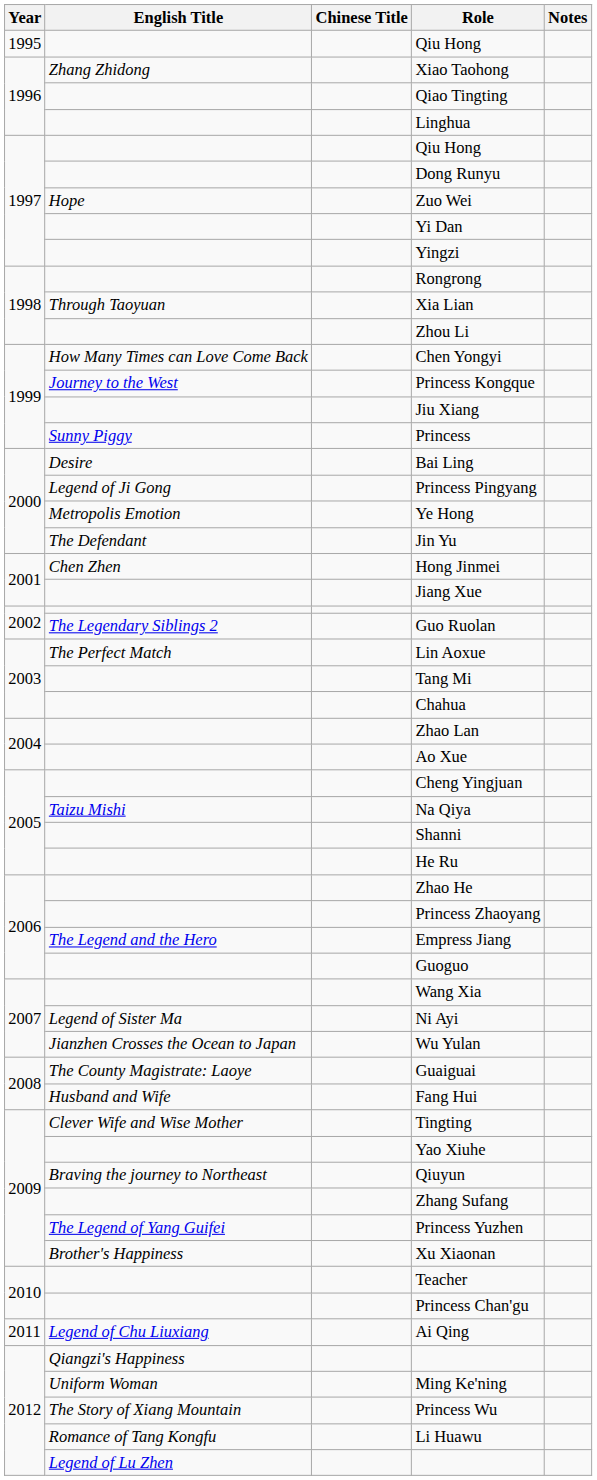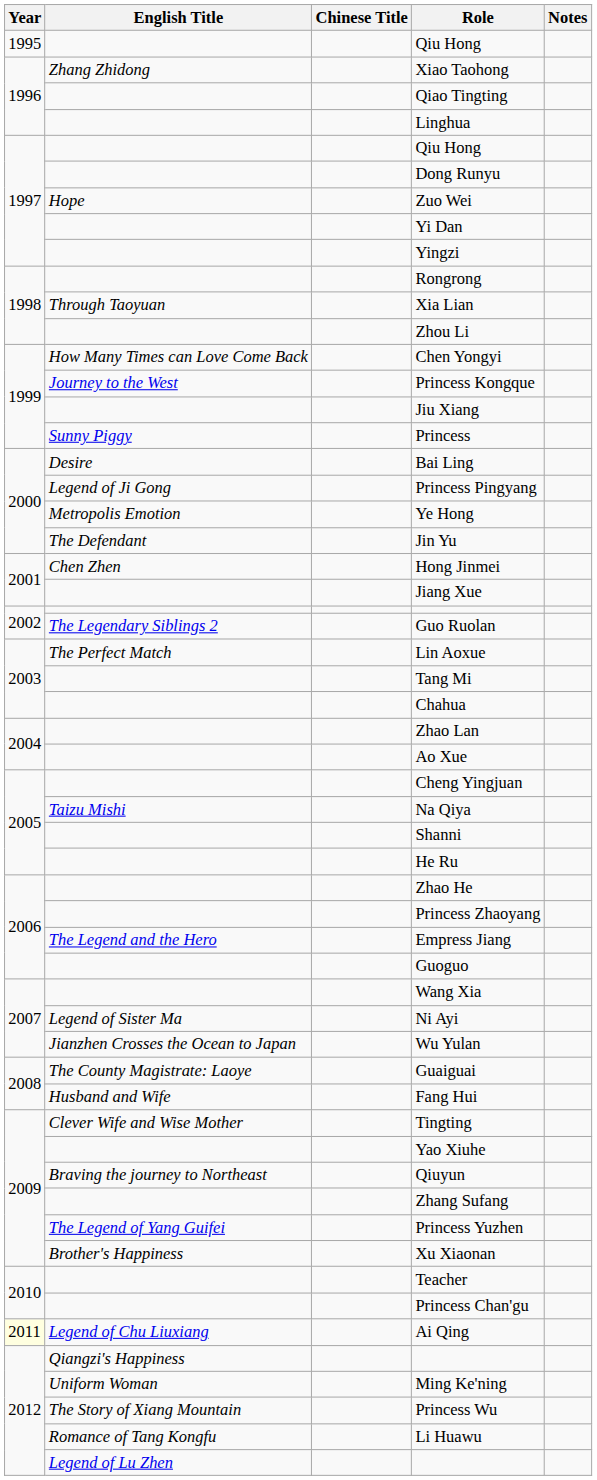(24, 1331) no background -> (24, 1331) lightyellow background
